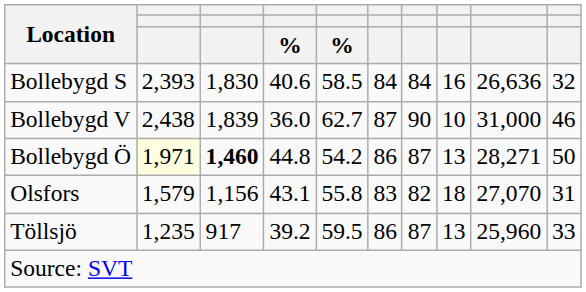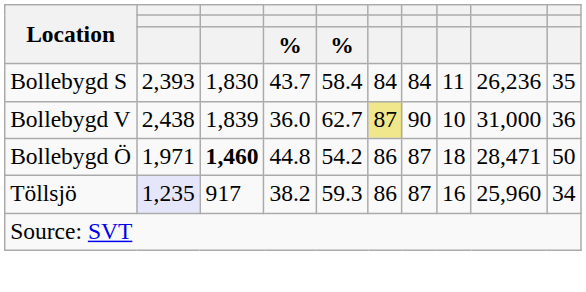(290, 82) 40.6 -> (290, 82) 43.7
(342, 82) 58.5 -> (342, 82) 58.4
(454, 82) 16 -> (453, 82) 11
(509, 82) 26,636 -> (509, 82) 26,236
(564, 82) 32 -> (564, 82) 35
(385, 119) no background -> (385, 119) khaki background
(564, 119) 46 -> (564, 119) 36
(168, 156) lightyellow background -> (168, 156) no background
(454, 156) 13 -> (454, 156) 18
(509, 156) 28,271 -> (509, 156) 28,471
- row: (45, 194)
(168, 231) no background -> (168, 194) lavender background
(290, 231) 39.2 -> (290, 194) 38.2
(342, 231) 59.5 -> (342, 194) 59.3
(454, 231) 13 -> (454, 194) 16
(564, 231) 33 -> (564, 194) 34
